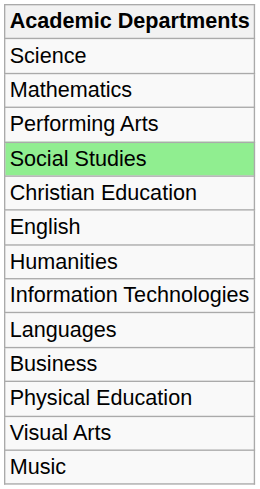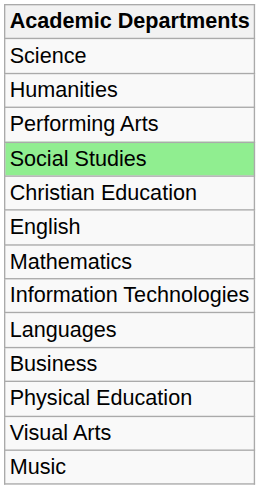(71, 90) Mathematics -> (64, 90) Humanities
(64, 261) Humanities -> (71, 261) Mathematics
